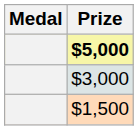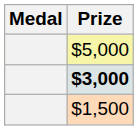(100, 49) bold -> (100, 49) normal
(100, 79) normal -> (100, 79) bold
